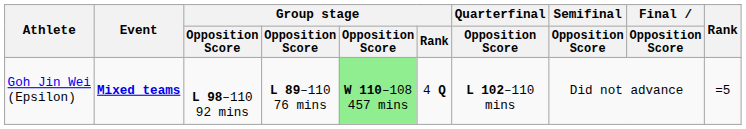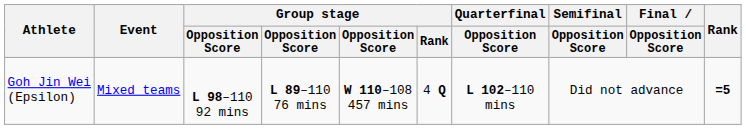(139, 91) bold -> (139, 91) normal
(378, 98) lightgreen background -> (378, 98) no background
(723, 91) normal -> (723, 91) bold
